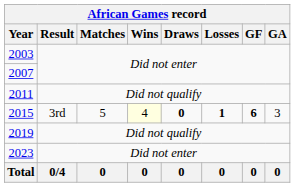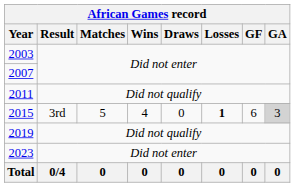(145, 113) lightyellow background -> (145, 113) no background
(181, 113) bold -> (181, 113) normal
(254, 113) bold -> (254, 113) normal
(277, 113) no background -> (277, 113) lightgrey background
